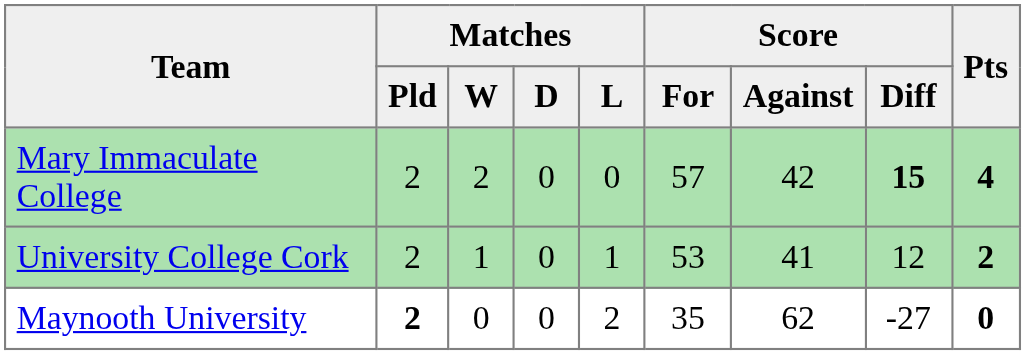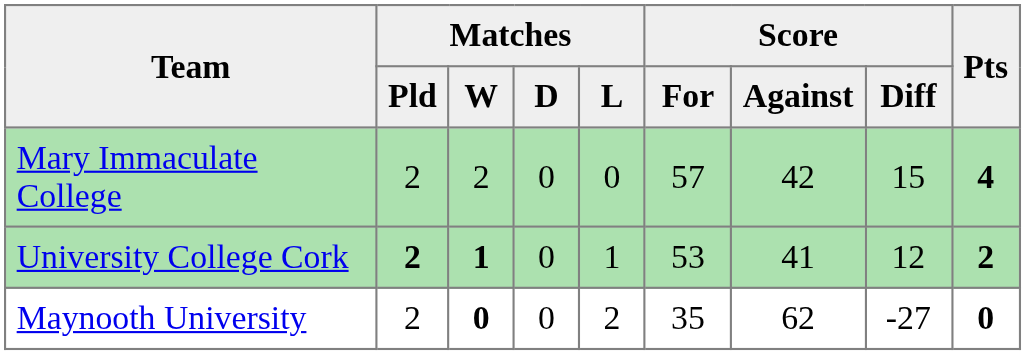(908, 176) bold -> (908, 176) normal
(412, 256) normal -> (412, 256) bold
(481, 256) normal -> (481, 256) bold
(412, 317) bold -> (412, 317) normal
(481, 317) normal -> (481, 317) bold
